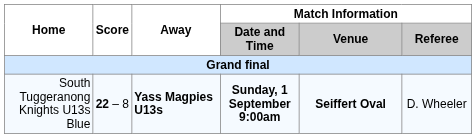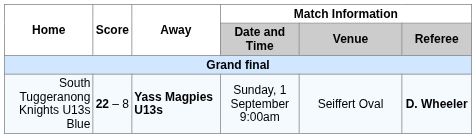(260, 103) bold -> (260, 103) normal
(351, 103) bold -> (351, 103) normal
(437, 103) normal -> (437, 103) bold
